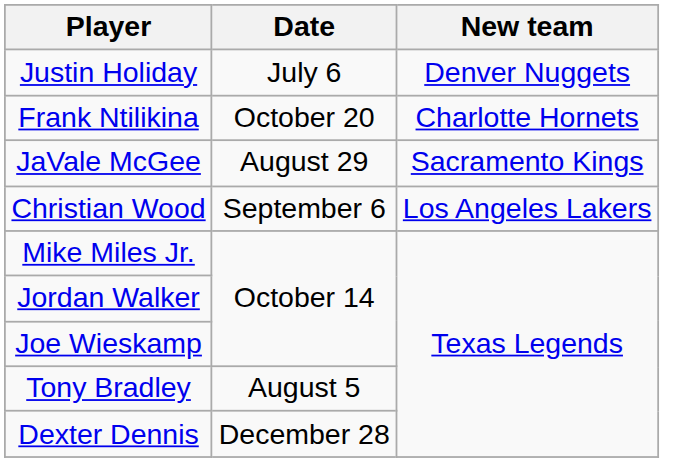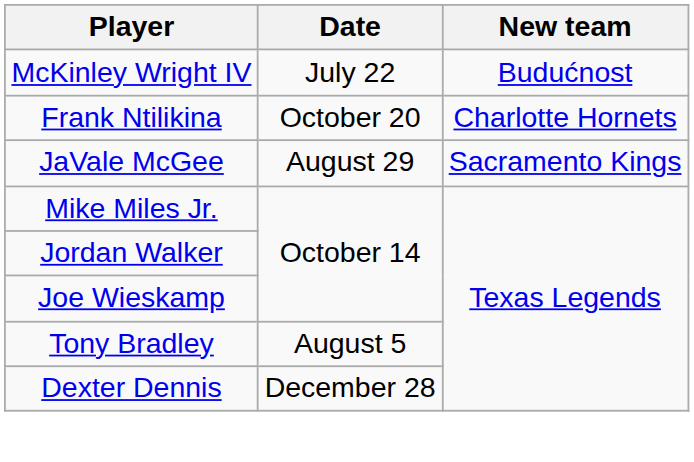- row: (109, 72)
+ row: (131, 72)
- row: (109, 207)
